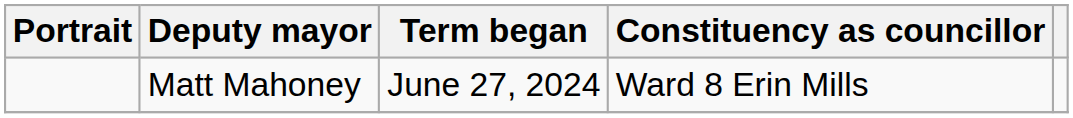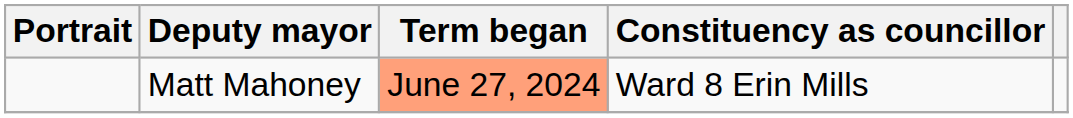(494, 84) no background -> (494, 84) lightsalmon background
